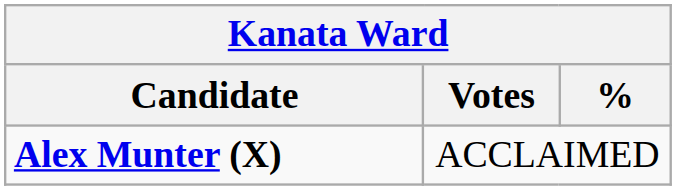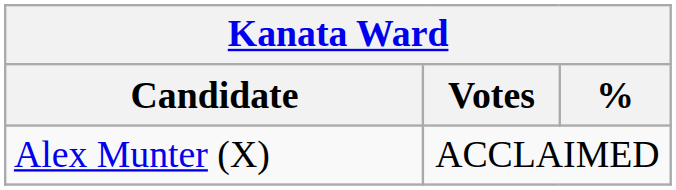(148, 154) bold -> (142, 154) normal
